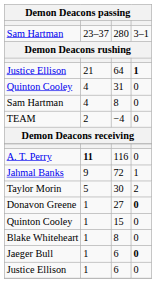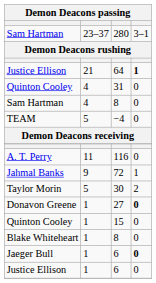(86, 119) 2 -> (86, 119) 5
(88, 156) bold -> (88, 156) normal
